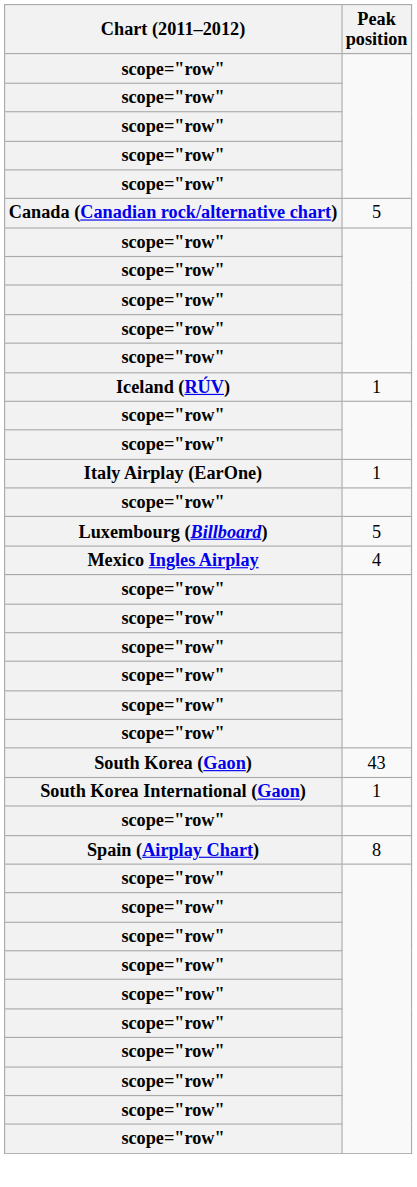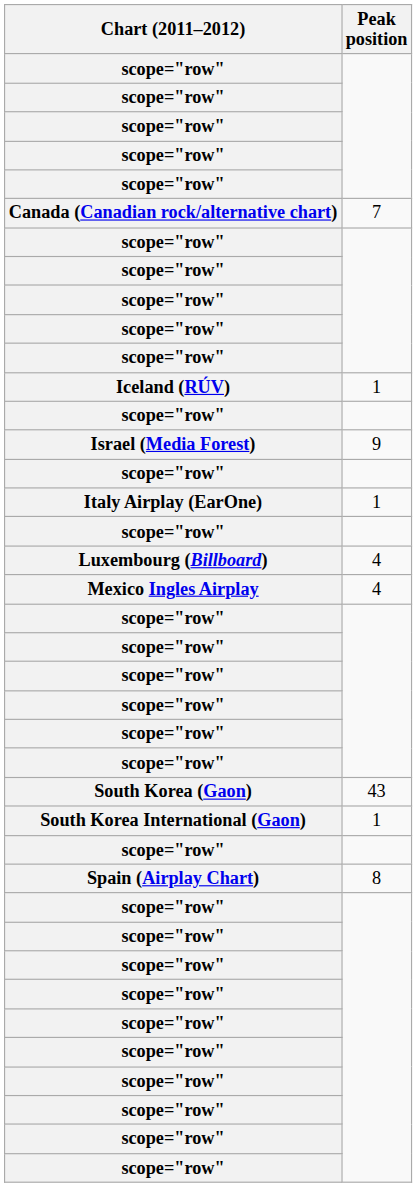(377, 213) 5 -> (377, 213) 7
+ row: (173, 444)
(377, 531) 5 -> (377, 560) 4
